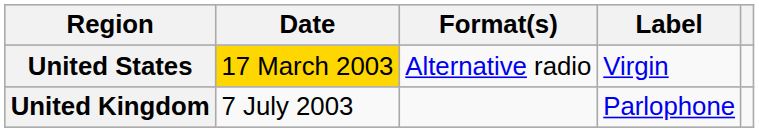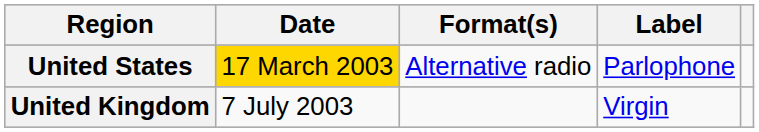(636, 65) Virgin -> (669, 65) Parlophone
(669, 106) Parlophone -> (636, 106) Virgin
